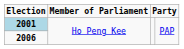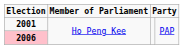(26, 24) lightblue background -> (26, 24) no background
(26, 38) no background -> (26, 38) pink background
